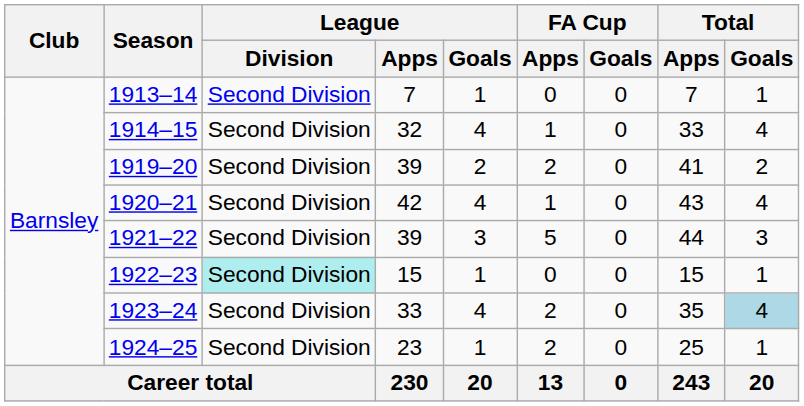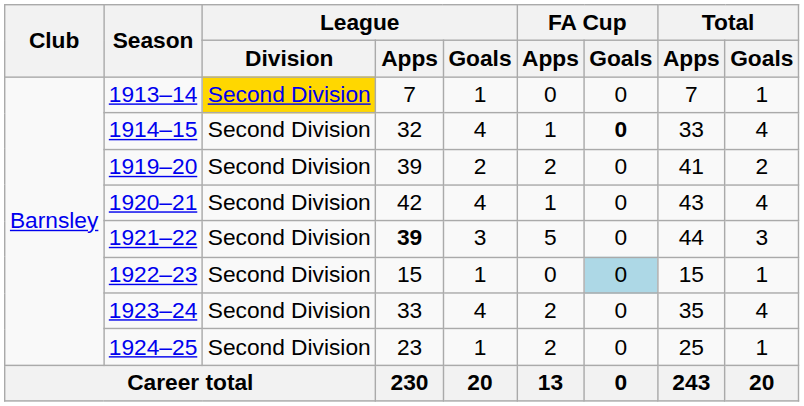(289, 94) no background -> (289, 94) gold background
(621, 130) normal -> (621, 130) bold
(410, 238) normal -> (410, 238) bold
(289, 274) paleturquoise background -> (289, 274) no background
(621, 274) no background -> (621, 274) lightblue background
(762, 310) lightblue background -> (762, 310) no background
